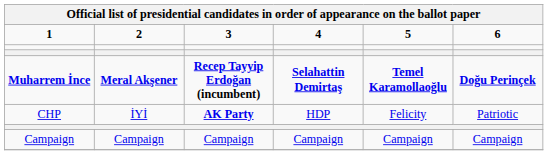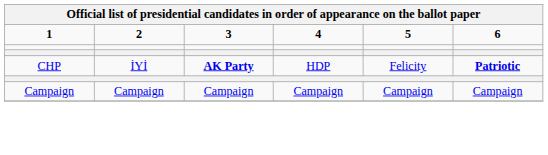- row: (49, 80)
(498, 114) normal -> (498, 66) bold
